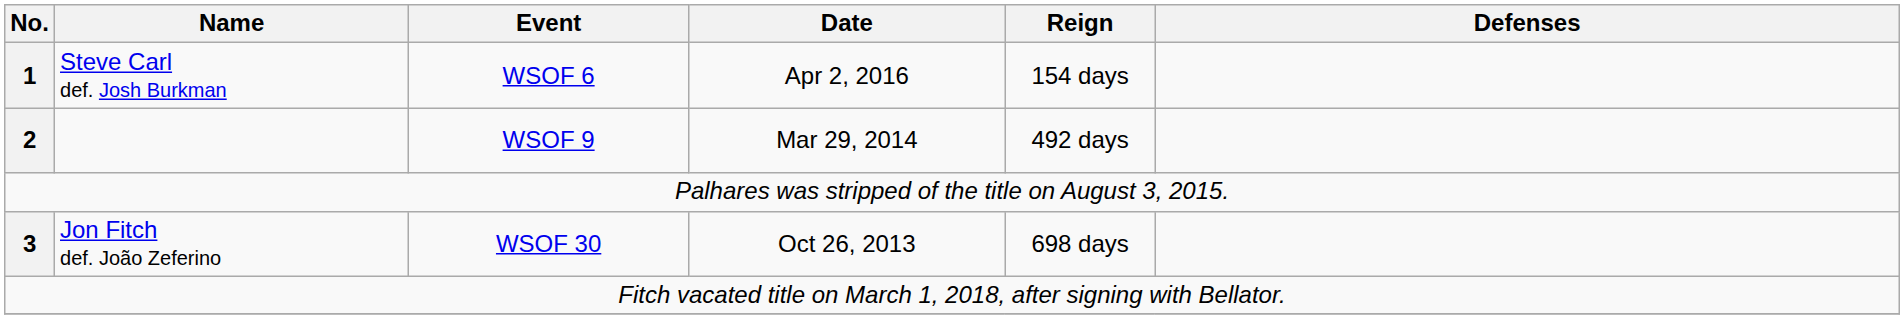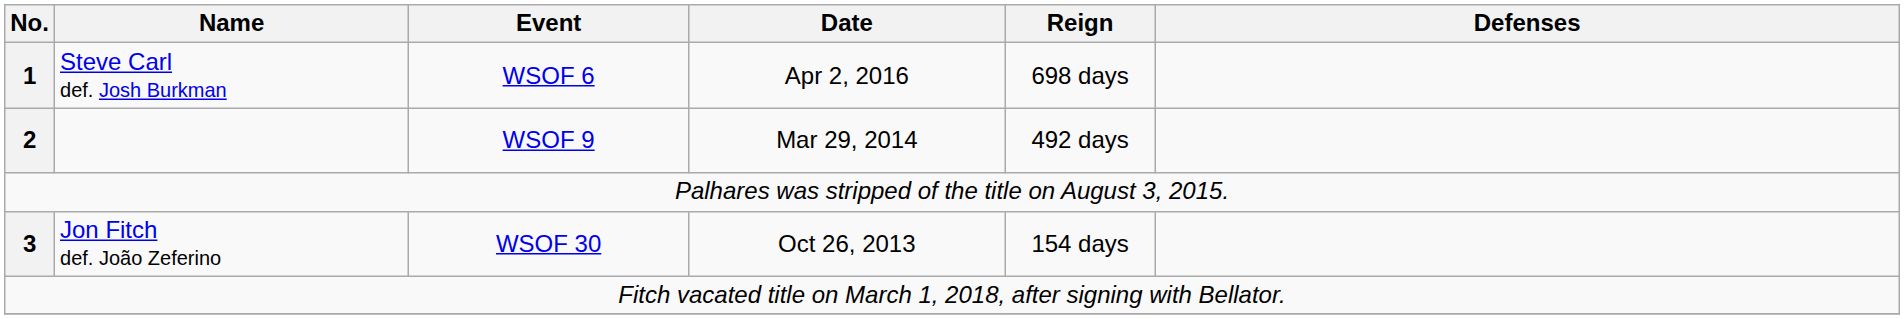(1080, 75) 154 days -> (1080, 75) 698 days
(1080, 243) 698 days -> (1080, 243) 154 days
